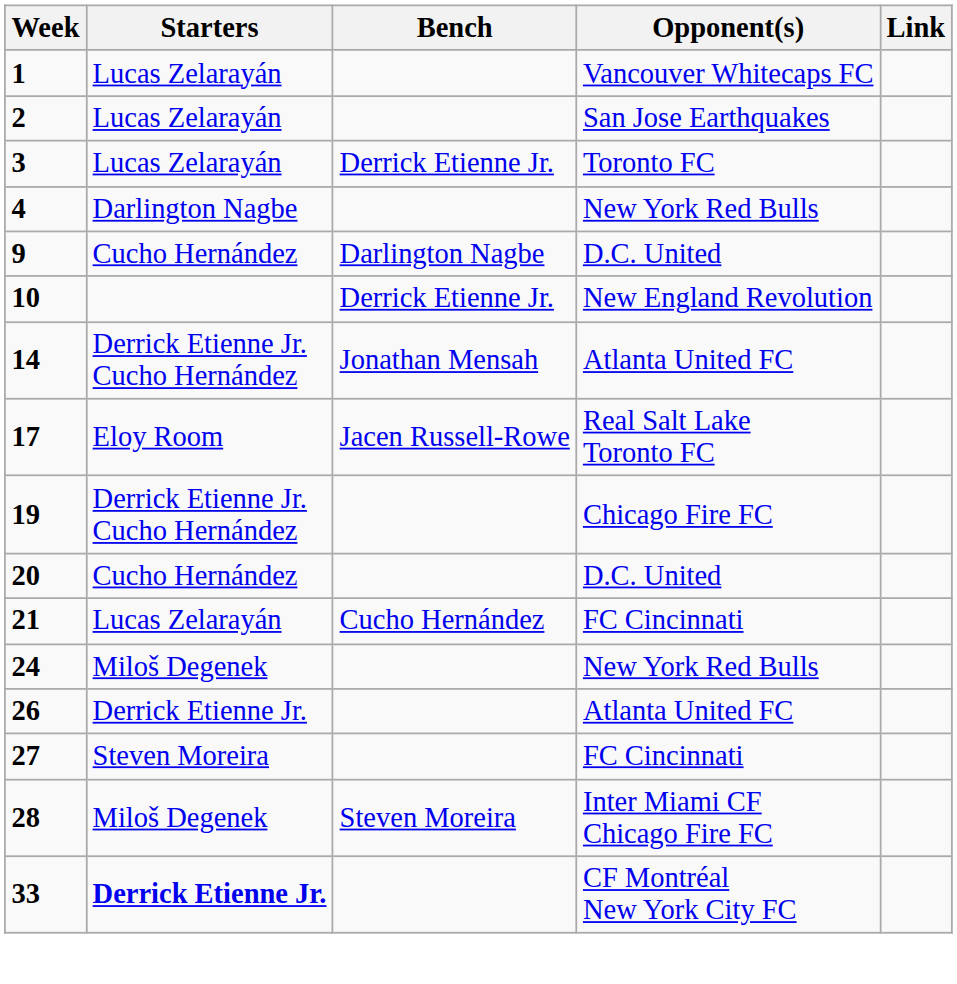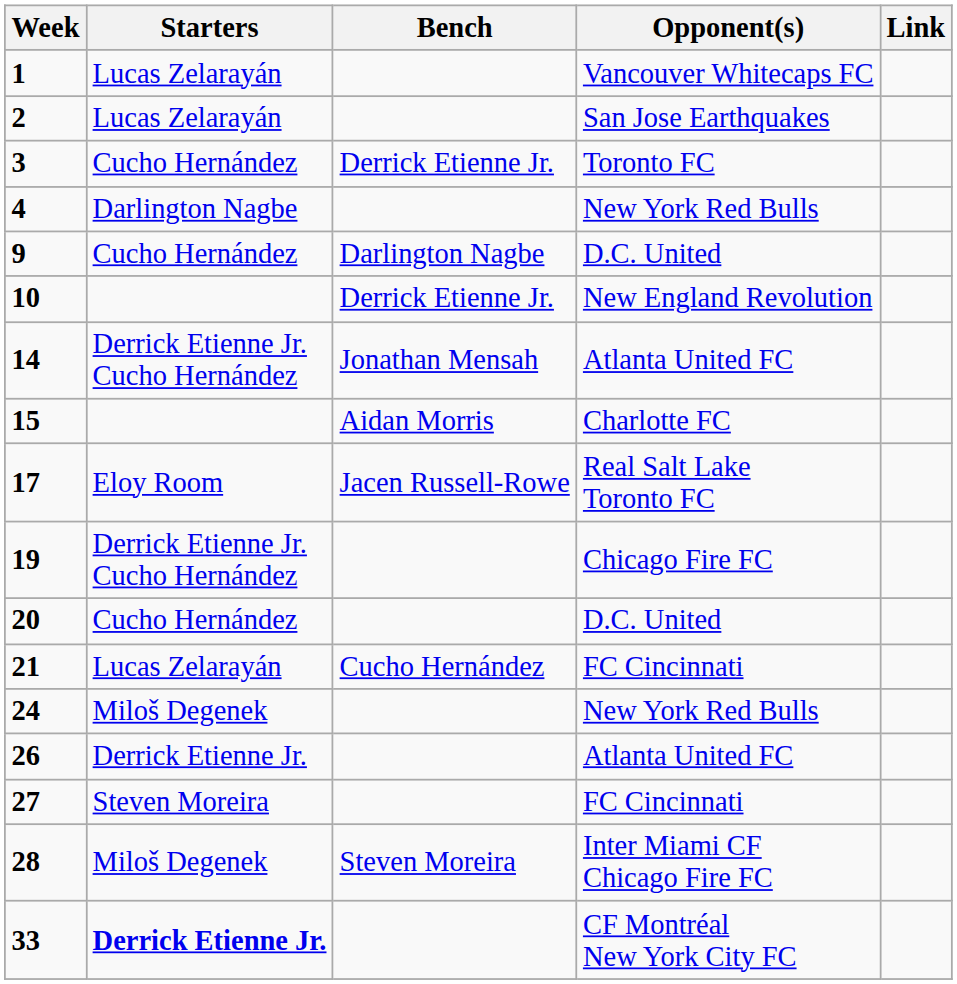(187, 163) Lucas Zelarayán -> (195, 163) Cucho Hernández
+ row: (26, 420)
